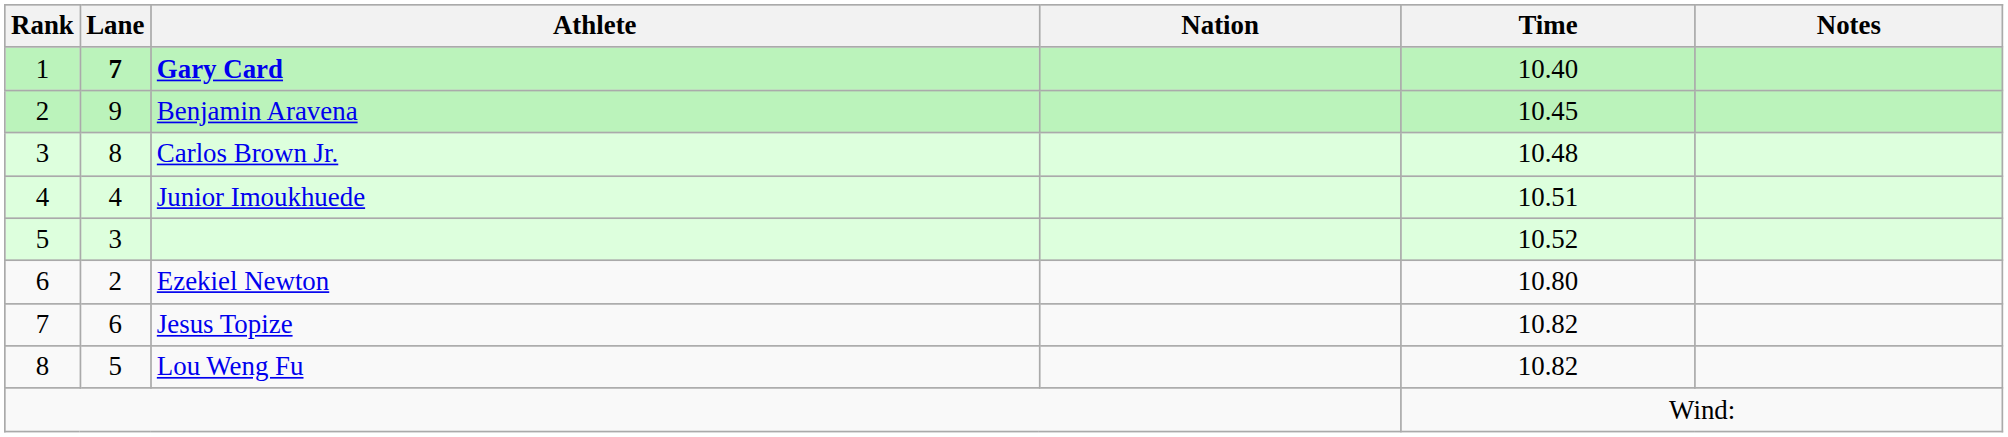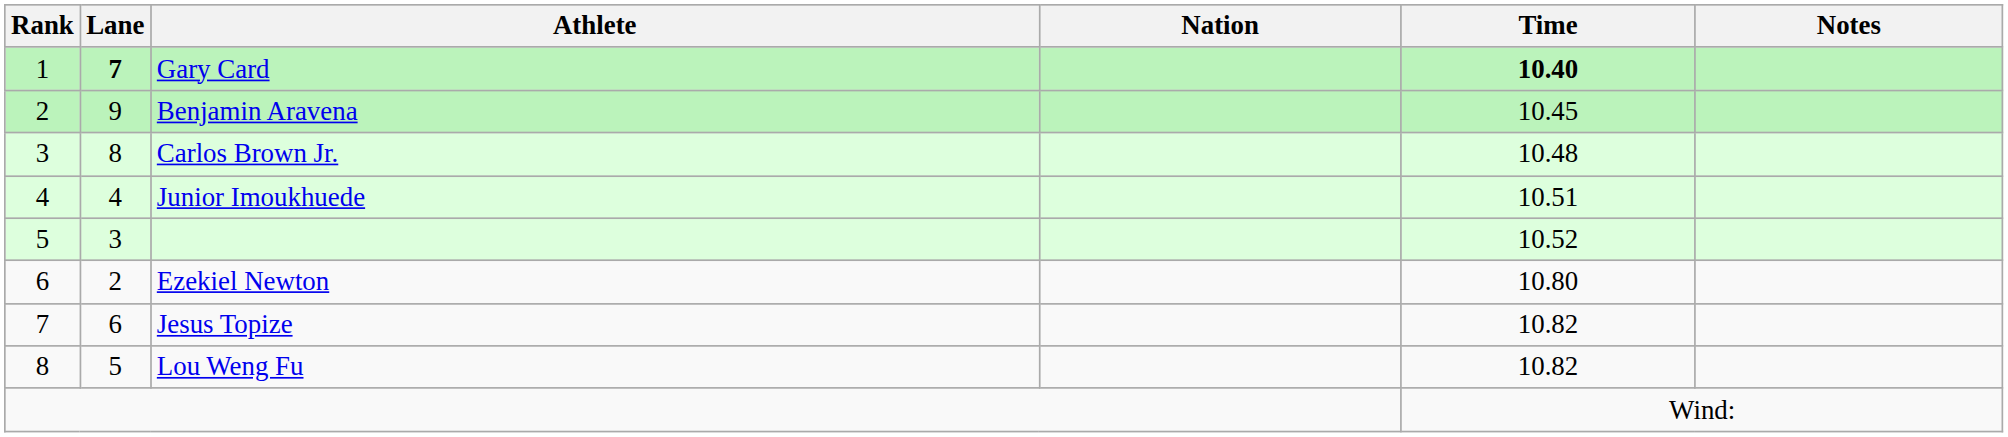(220, 68) bold -> (213, 68) normal
(1548, 68) normal -> (1548, 68) bold
